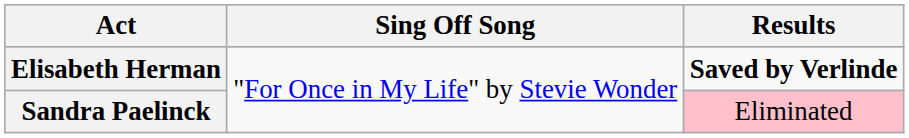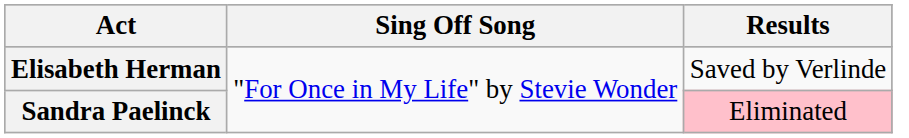(794, 68) bold -> (788, 68) normal
